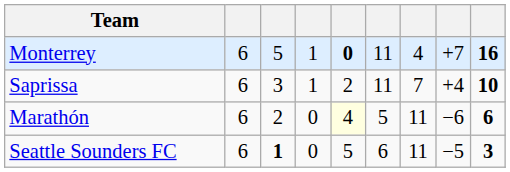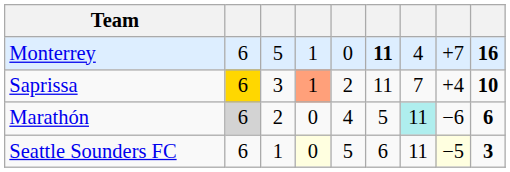(348, 53) bold -> (348, 53) normal
(383, 53) normal -> (383, 53) bold
(243, 85) no background -> (243, 85) gold background
(313, 85) no background -> (313, 85) lightsalmon background
(243, 118) no background -> (243, 118) lightgrey background
(348, 118) lightyellow background -> (348, 118) no background
(418, 118) no background -> (418, 118) paleturquoise background
(278, 150) bold -> (278, 150) normal
(313, 150) no background -> (313, 150) lightyellow background
(453, 150) no background -> (453, 150) lightyellow background
